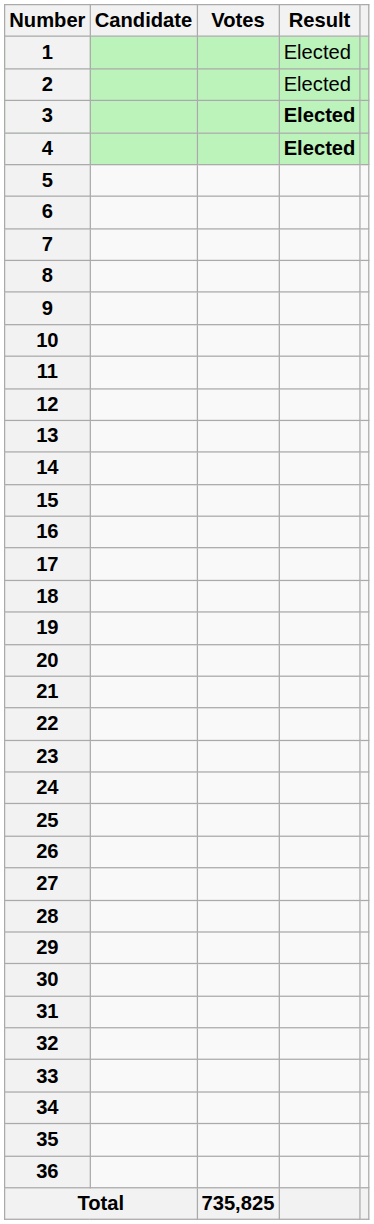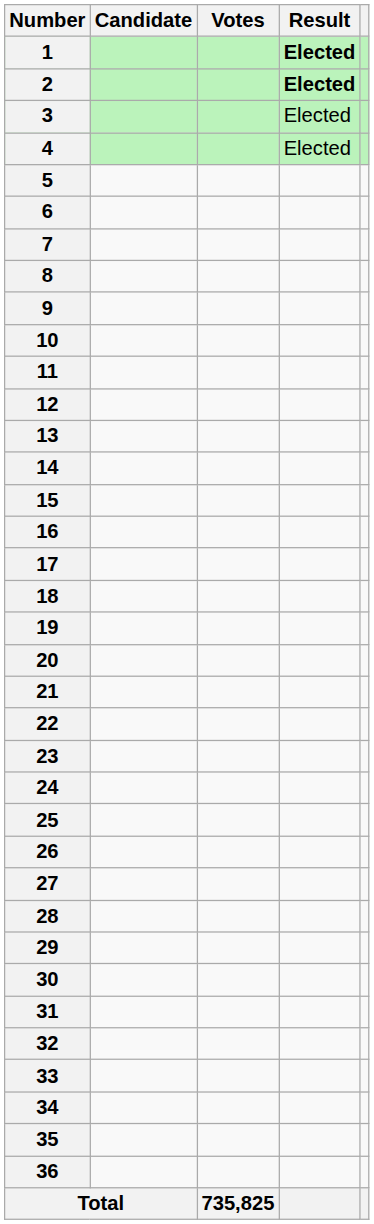(317, 52) normal -> (320, 52) bold
(317, 84) normal -> (320, 84) bold
(320, 116) bold -> (317, 116) normal
(320, 148) bold -> (317, 148) normal
